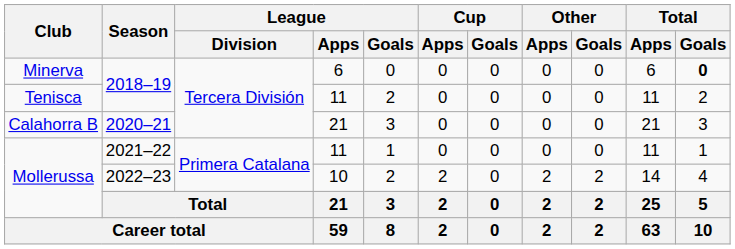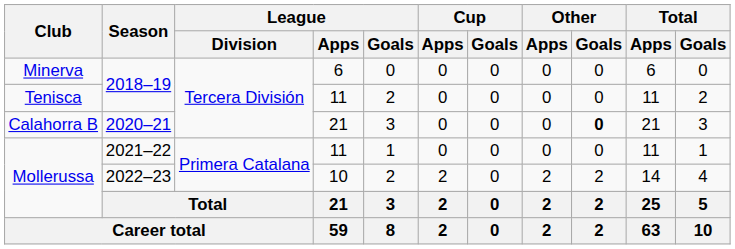(703, 71) bold -> (703, 71) normal
(599, 124) normal -> (599, 124) bold
